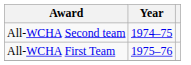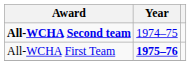(66, 32) normal -> (69, 32) bold
(152, 51) normal -> (157, 51) bold
